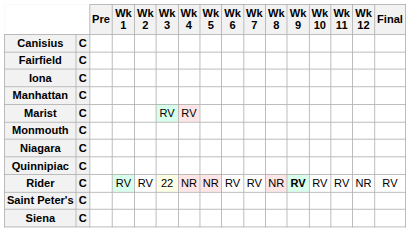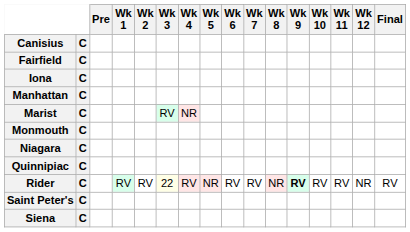(189, 113) RV -> (189, 113) NR
(189, 184) NR -> (189, 184) RV
